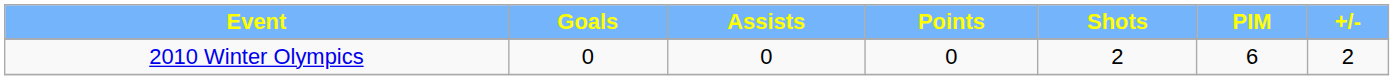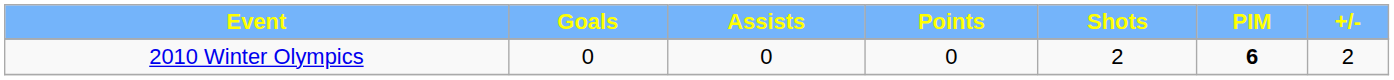(1252, 56) normal -> (1252, 56) bold
